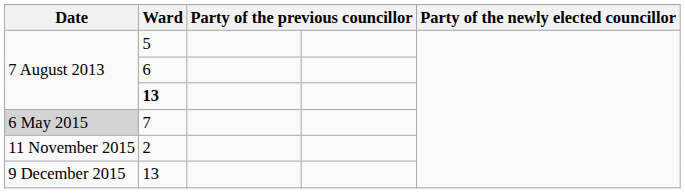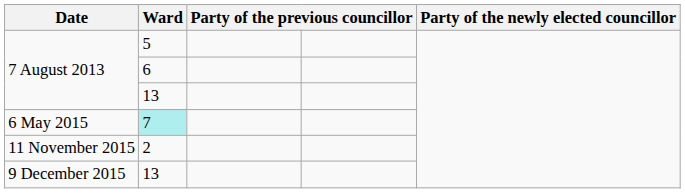(151, 95) bold -> (151, 95) normal
(48, 122) lightgrey background -> (48, 122) no background
(147, 122) no background -> (147, 122) paleturquoise background
